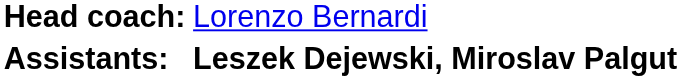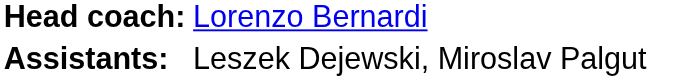(435, 59) bold -> (420, 59) normal
